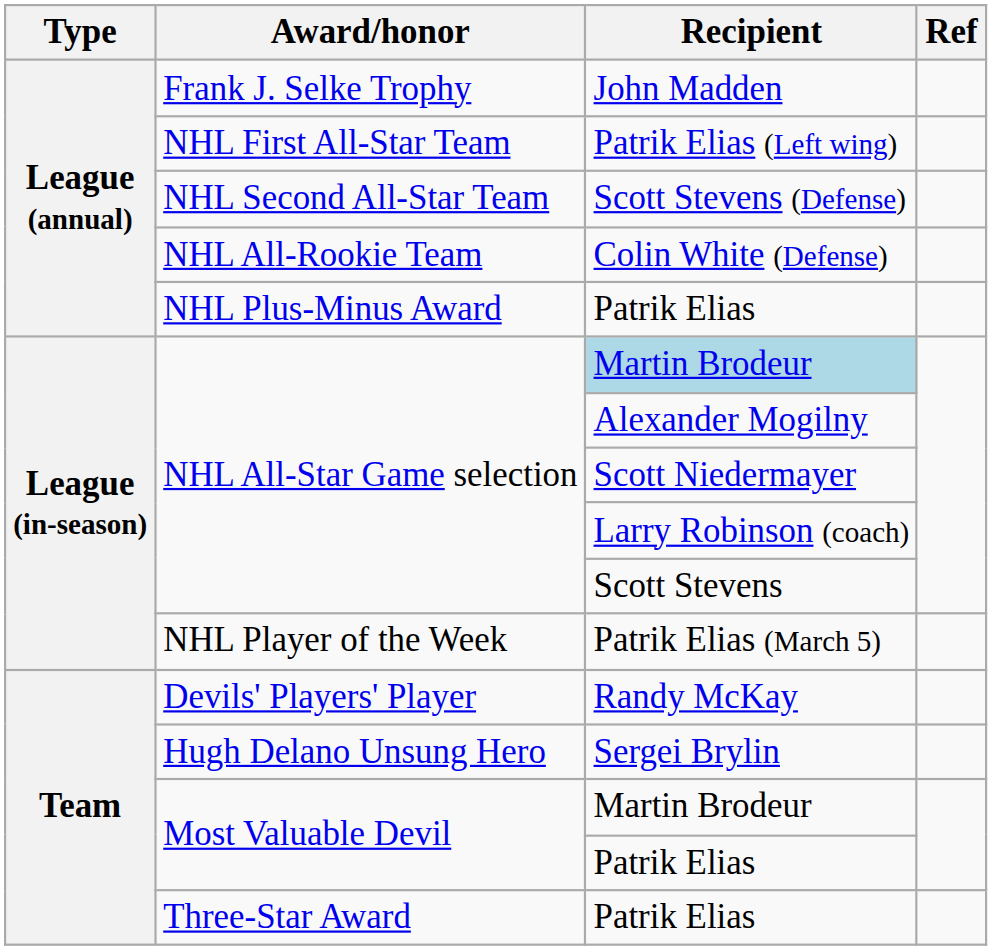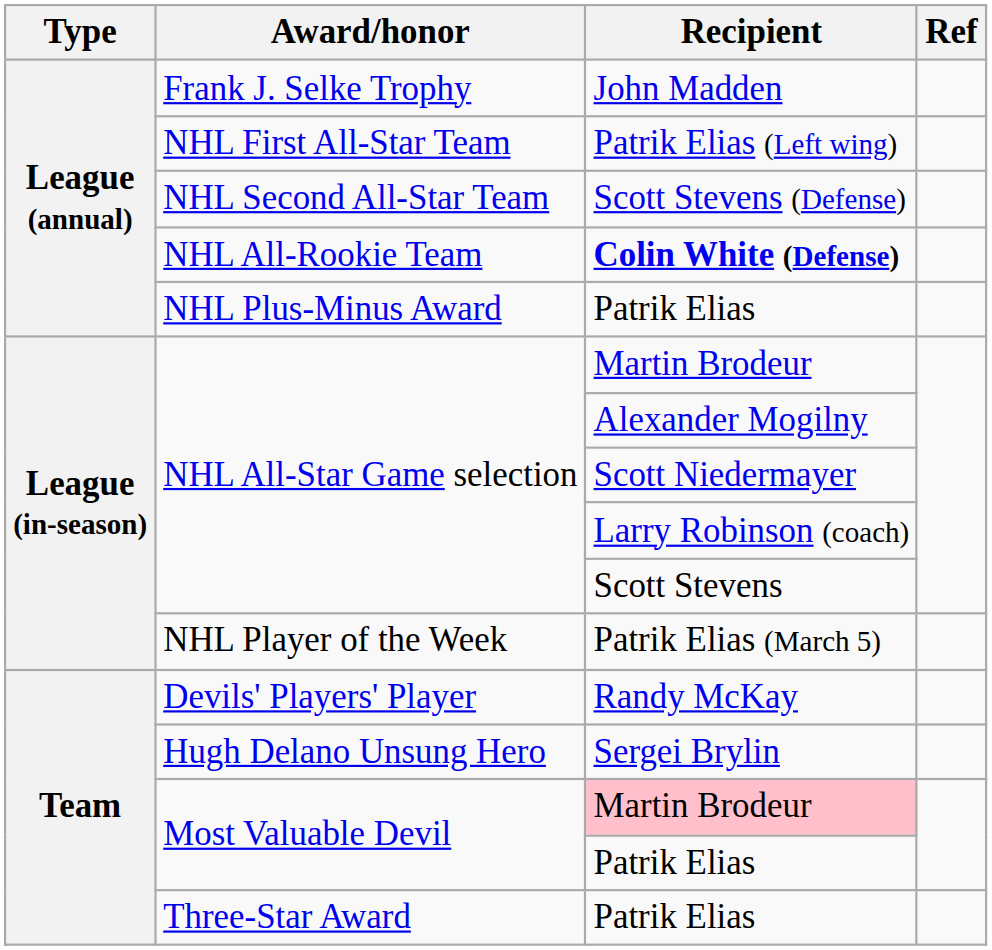(741, 253) normal -> (746, 253) bold
(703, 364) lightblue background -> (703, 364) no background
(703, 806) no background -> (703, 806) pink background
